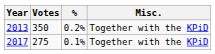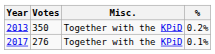columns swapped: (74, 13) <-> (149, 13)
(40, 42) 275 -> (40, 42) 276
